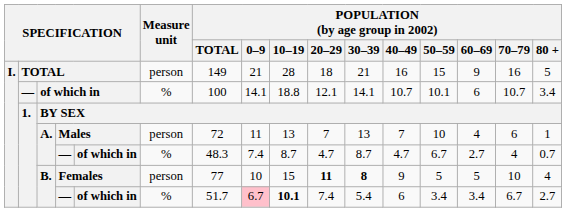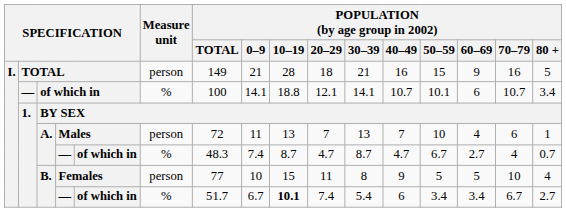(326, 175) bold -> (326, 175) normal
(364, 175) bold -> (364, 175) normal
(256, 196) pink background -> (256, 196) no background
